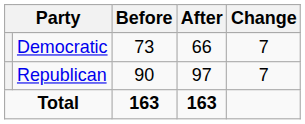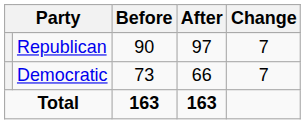rows swapped: (62, 75) <-> (62, 47)
